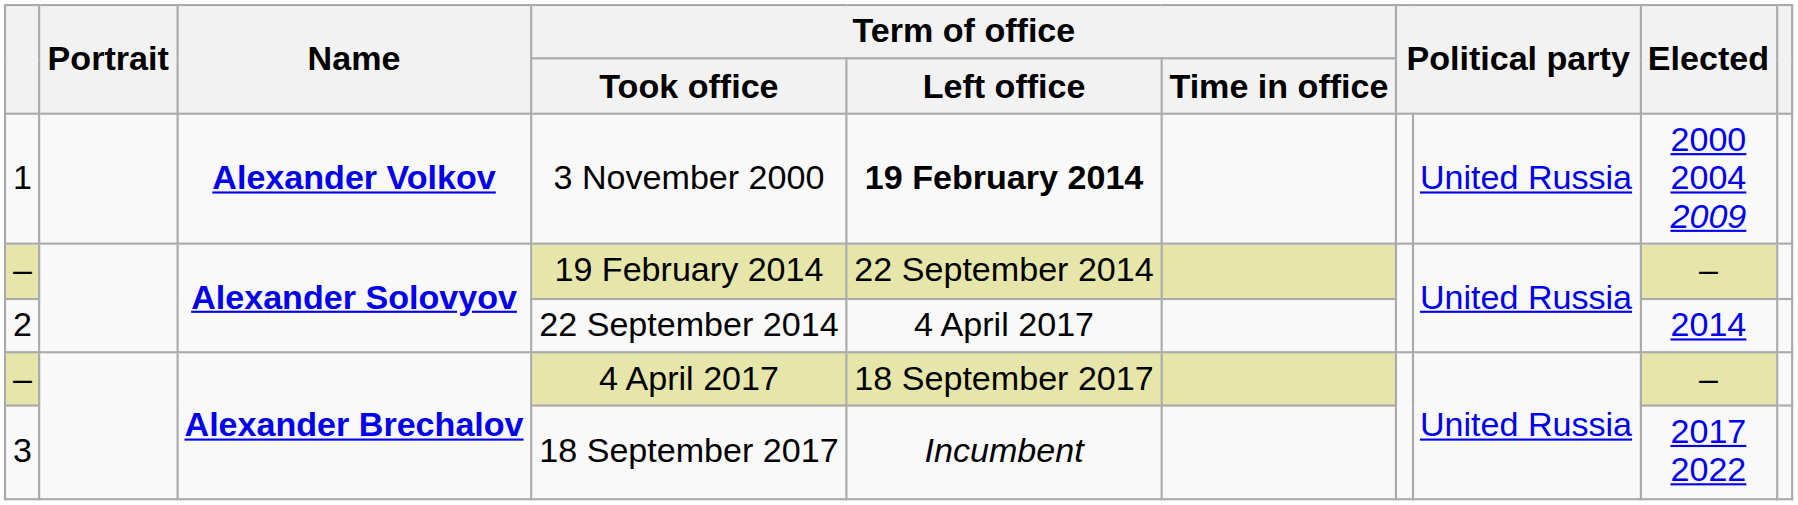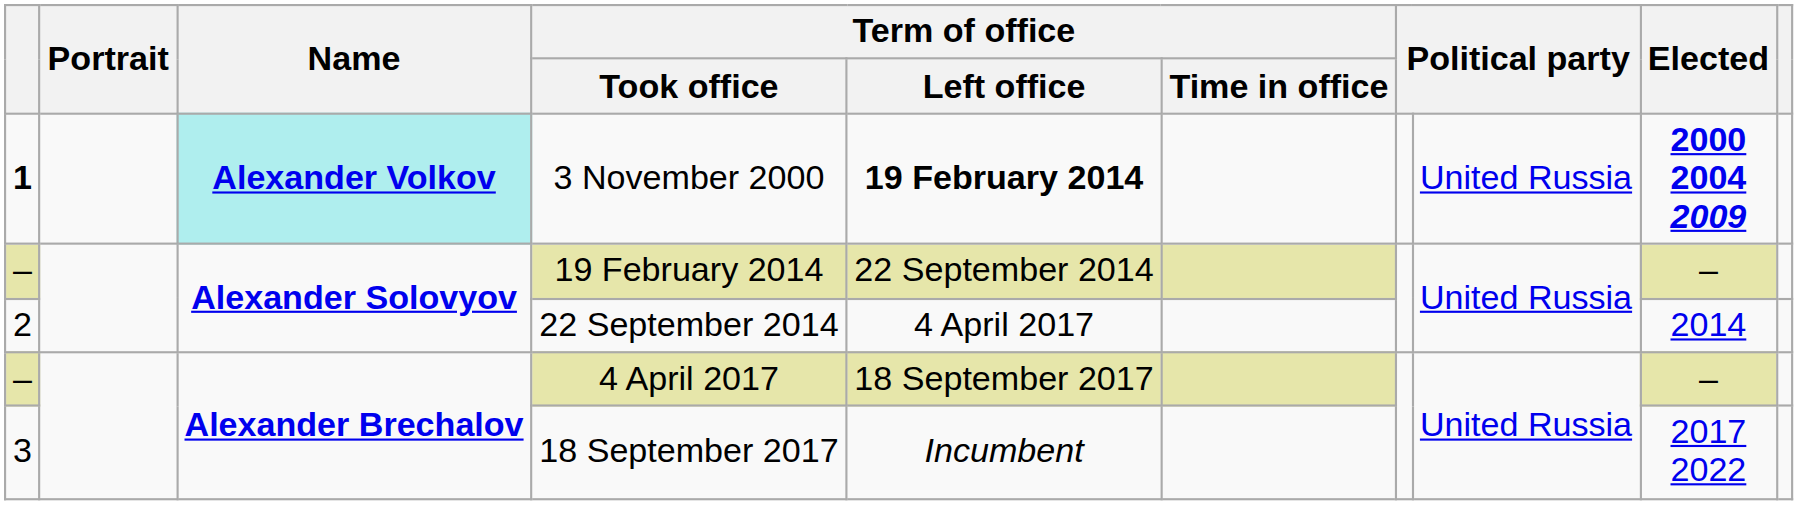(22, 177) normal -> (22, 177) bold
(354, 177) no background -> (354, 177) paleturquoise background
(1708, 177) normal -> (1708, 177) bold
